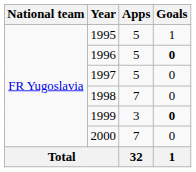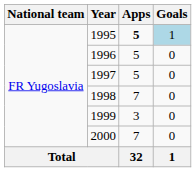(136, 34) normal -> (136, 34) bold
(172, 34) no background -> (172, 34) lightblue background
(172, 55) bold -> (172, 55) normal
(172, 116) bold -> (172, 116) normal
